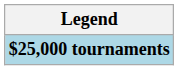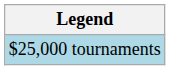(89, 49) bold -> (85, 49) normal
